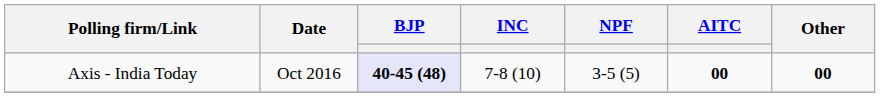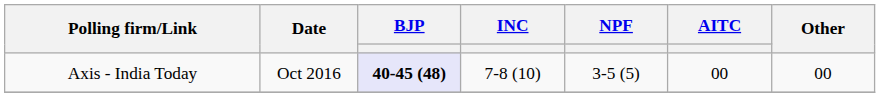(720, 72) bold -> (720, 72) normal
(823, 72) bold -> (823, 72) normal
